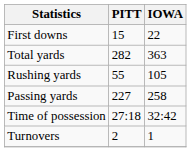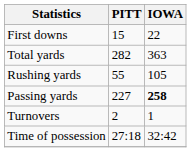(157, 95) normal -> (157, 95) bold
rows swapped: (33, 136) <-> (57, 116)
